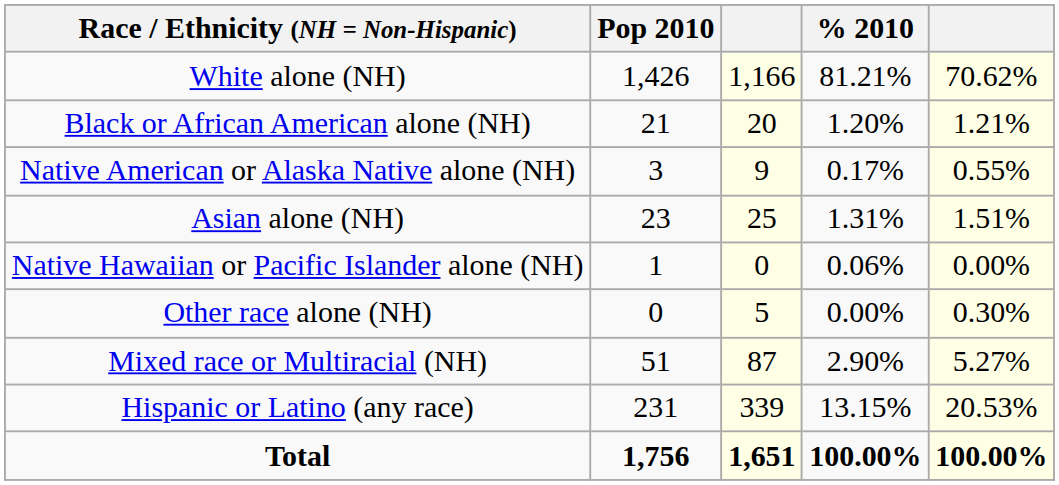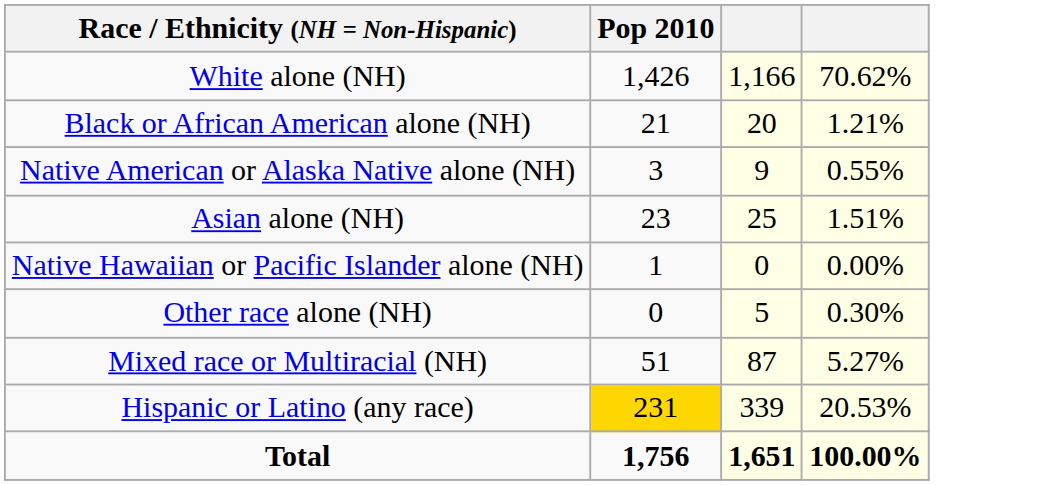- column: (865, 28)
(656, 407) no background -> (656, 407) gold background
